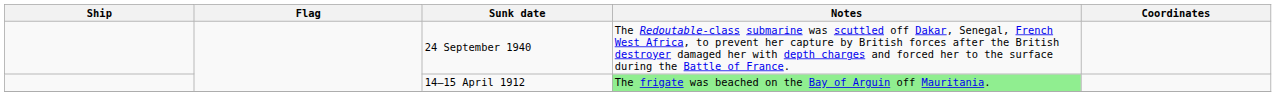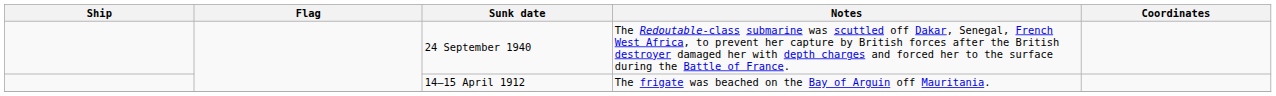(803, 83) lightgreen background -> (803, 83) no background
